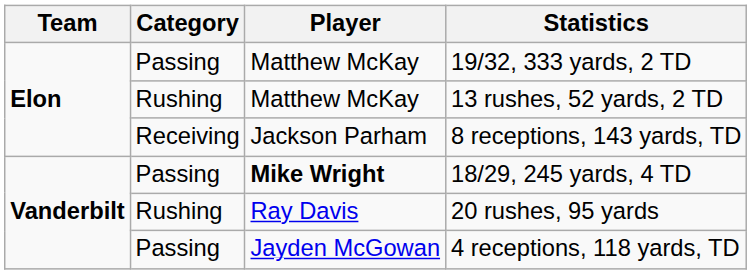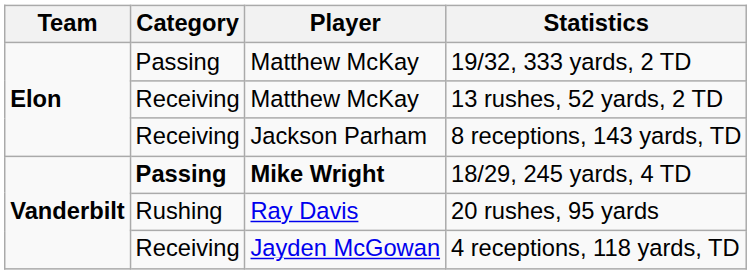(179, 99) Rushing -> (188, 99) Receiving
(178, 174) normal -> (181, 174) bold
(178, 249) Passing -> (188, 249) Receiving
